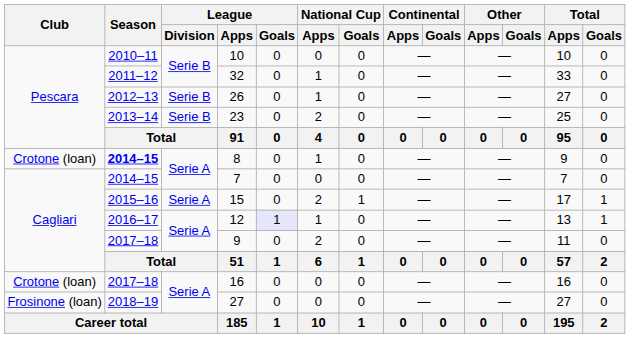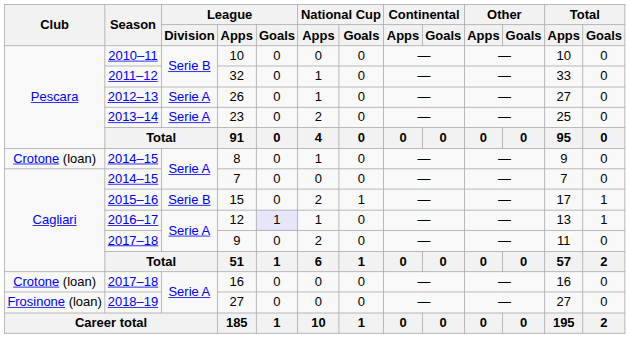(189, 96) Serie B -> (189, 96) Serie A
(189, 117) Serie B -> (189, 117) Serie A
(133, 158) bold -> (133, 158) normal
(189, 199) Serie A -> (189, 199) Serie B
